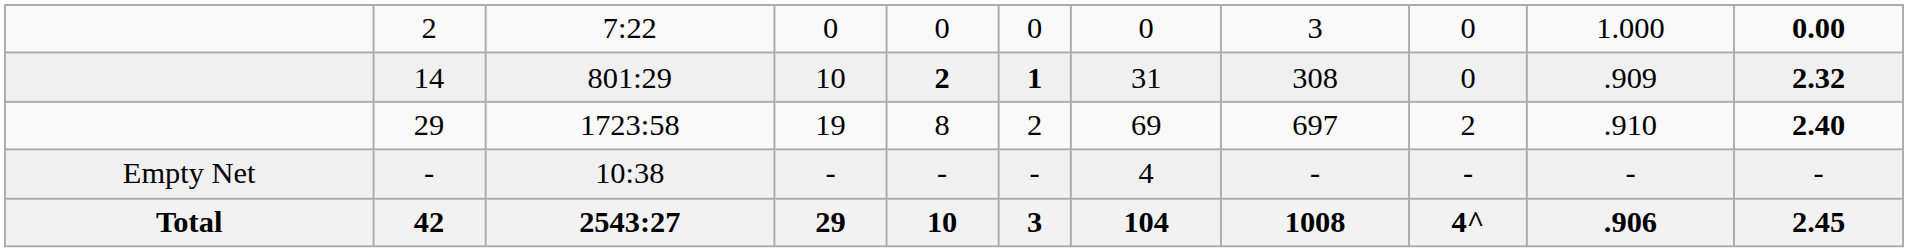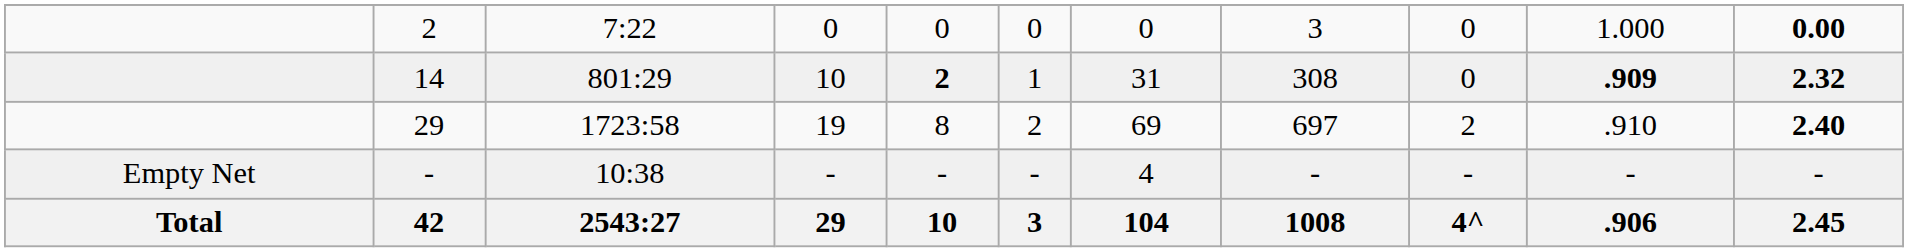(1035, 76) bold -> (1035, 76) normal
(1630, 76) normal -> (1630, 76) bold
